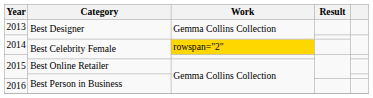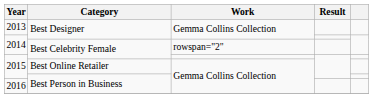(198, 46) gold background -> (198, 46) no background
